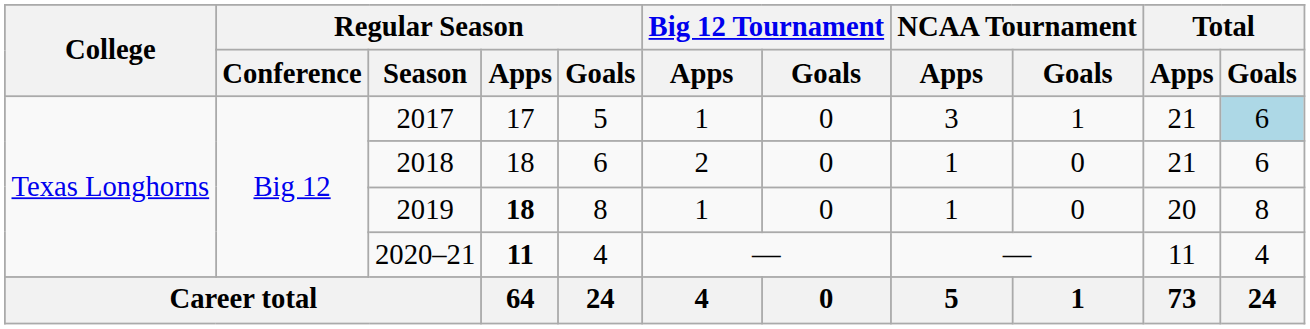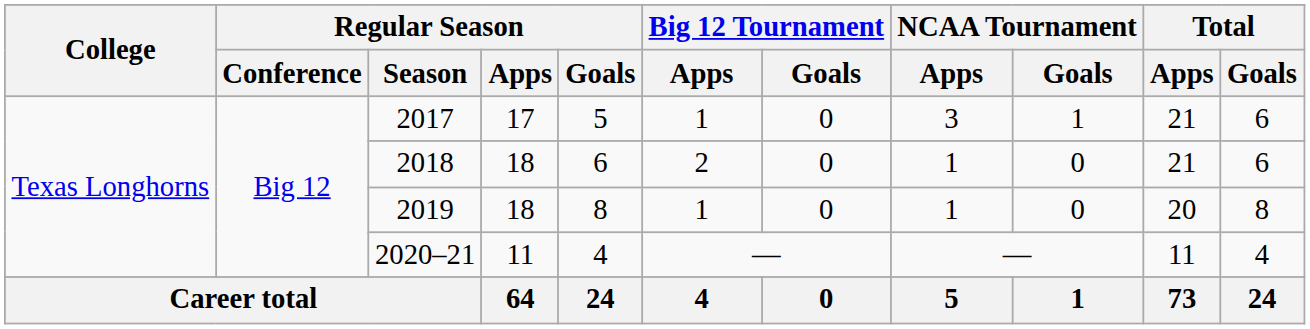(1262, 118) lightblue background -> (1262, 118) no background
(520, 208) bold -> (520, 208) normal
(520, 254) bold -> (520, 254) normal
